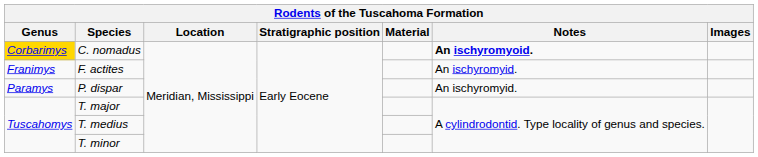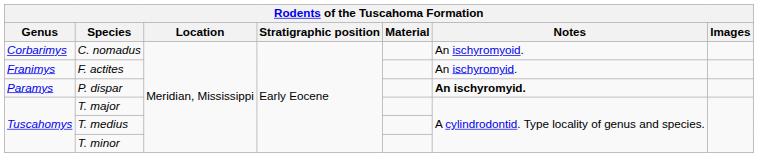(37, 50) gold background -> (37, 50) no background
(484, 50) bold -> (479, 50) normal
(476, 87) normal -> (480, 87) bold
